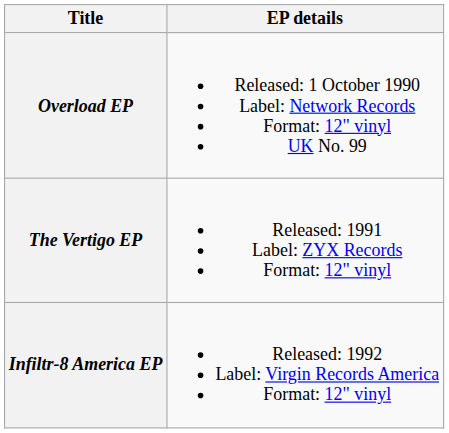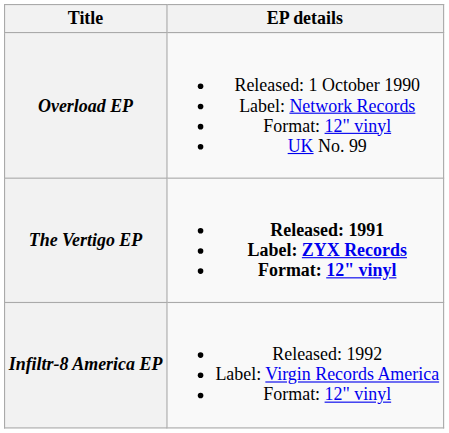(305, 250) normal -> (305, 250) bold
